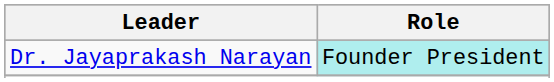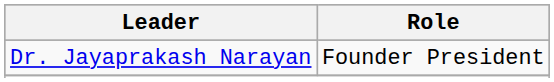(433, 58) paleturquoise background -> (433, 58) no background
